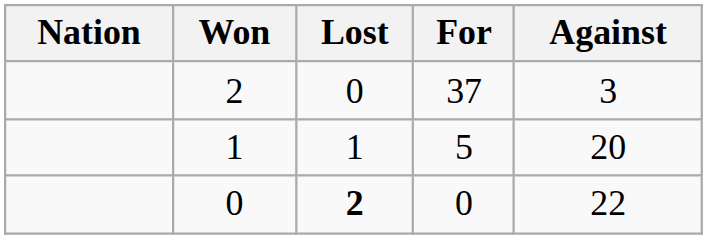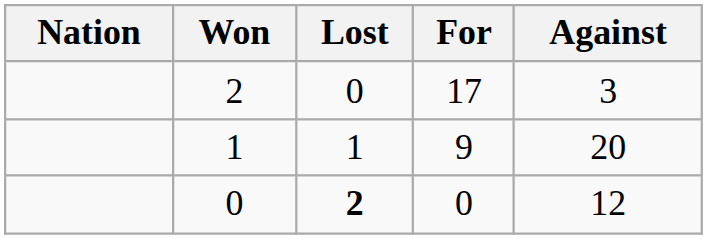(464, 89) 37 -> (464, 89) 17
(464, 146) 5 -> (464, 146) 9
(608, 203) 22 -> (608, 203) 12
